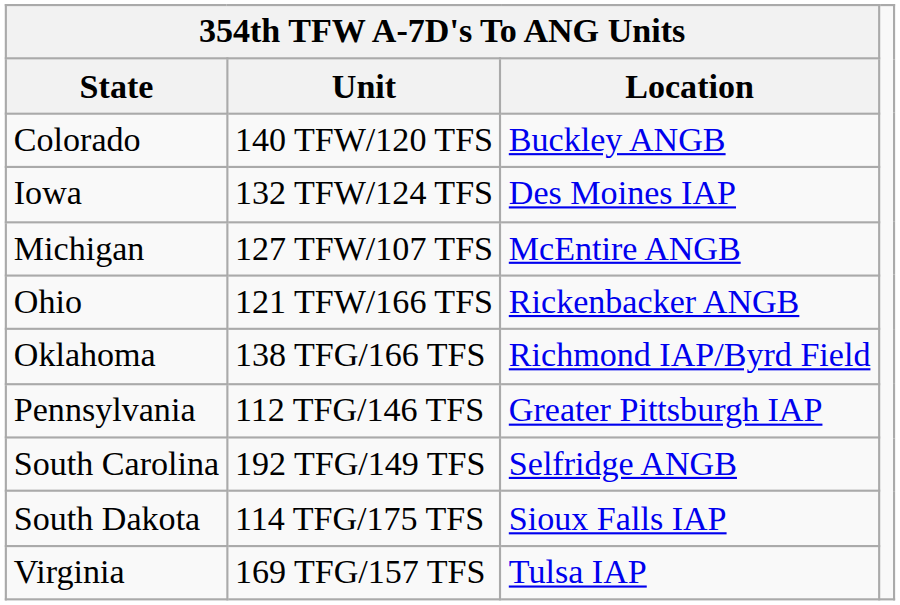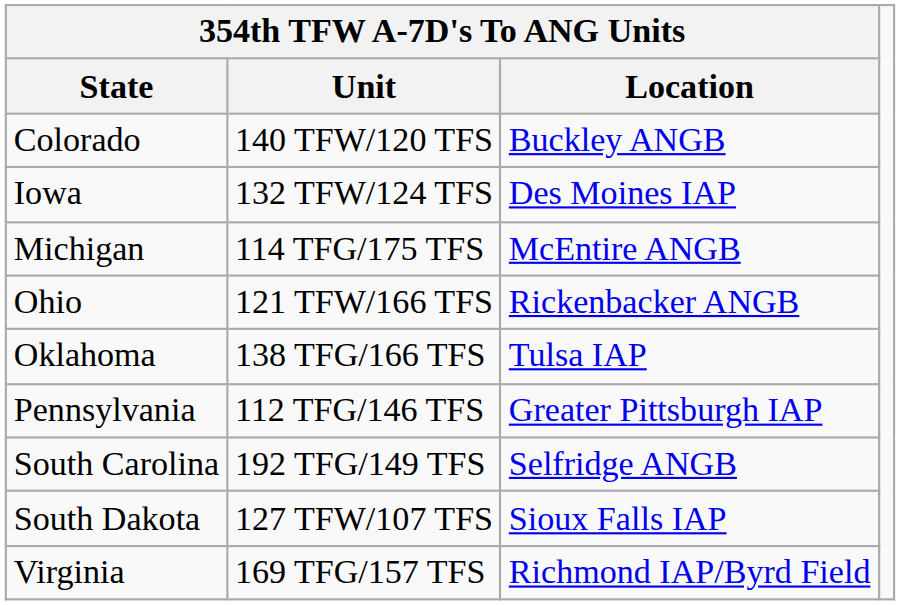(364, 247) 127 TFW/107 TFS -> (360, 247) 114 TFG/175 TFS
(690, 355) Richmond IAP/Byrd Field -> (578, 355) Tulsa IAP
(360, 517) 114 TFG/175 TFS -> (364, 517) 127 TFW/107 TFS
(578, 572) Tulsa IAP -> (690, 572) Richmond IAP/Byrd Field
